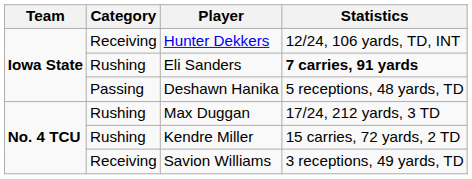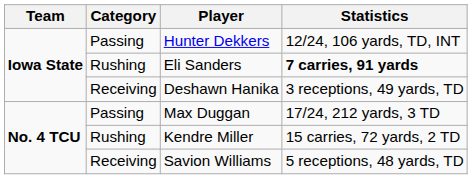(123, 40) Receiving -> (117, 40) Passing
(117, 89) Passing -> (123, 89) Receiving
(375, 89) 5 receptions, 48 yards, TD -> (375, 89) 3 receptions, 49 yards, TD
(118, 113) Rushing -> (117, 113) Passing
(375, 161) 3 receptions, 49 yards, TD -> (375, 161) 5 receptions, 48 yards, TD
